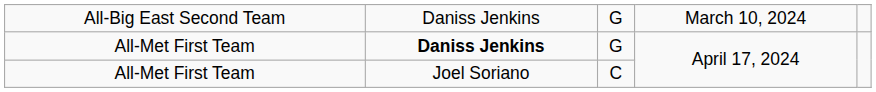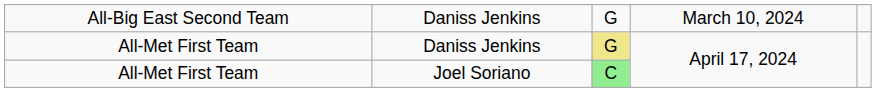(481, 45) bold -> (482, 45) normal
(616, 45) no background -> (611, 45) khaki background
(616, 73) no background -> (611, 73) lightgreen background
